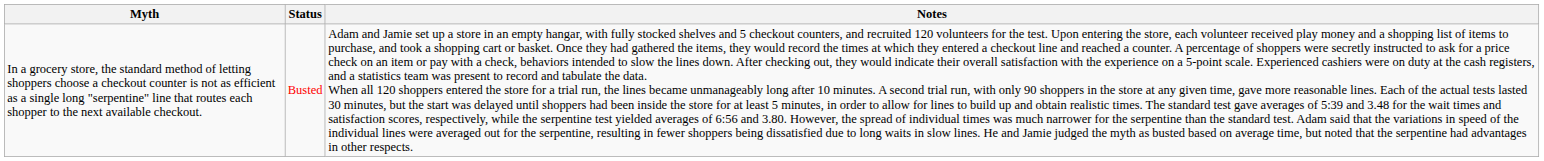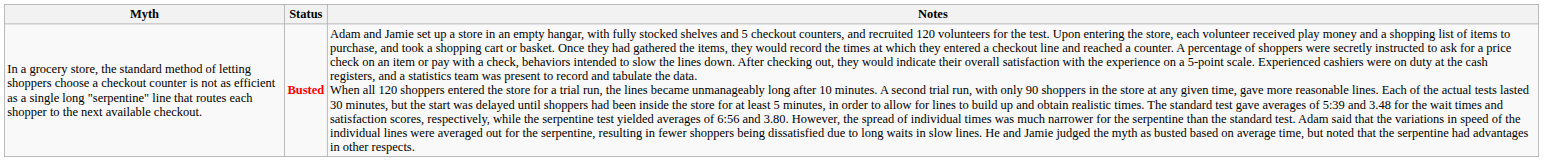(305, 90) normal -> (306, 90) bold
